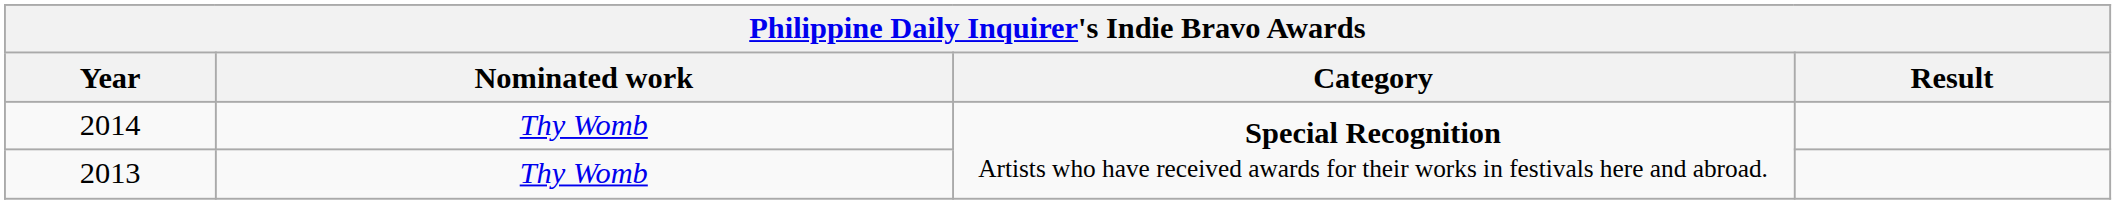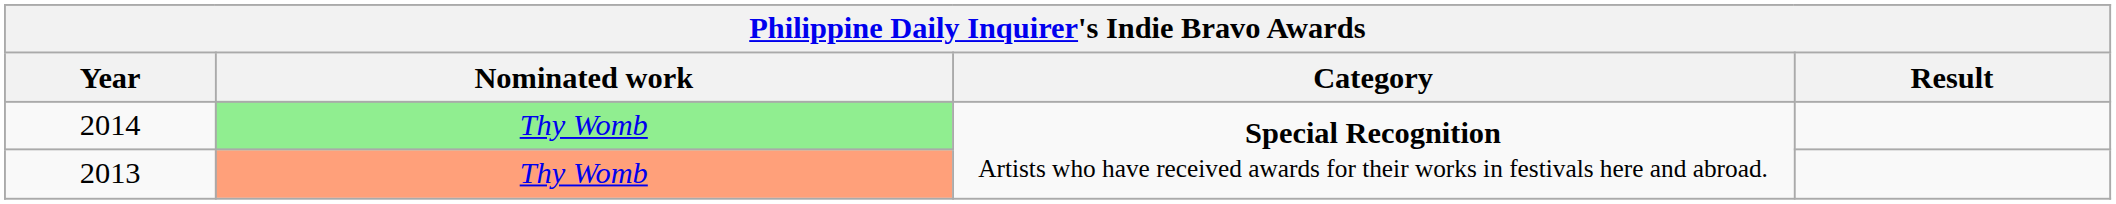(584, 125) no background -> (584, 125) lightgreen background
(584, 173) no background -> (584, 173) lightsalmon background
